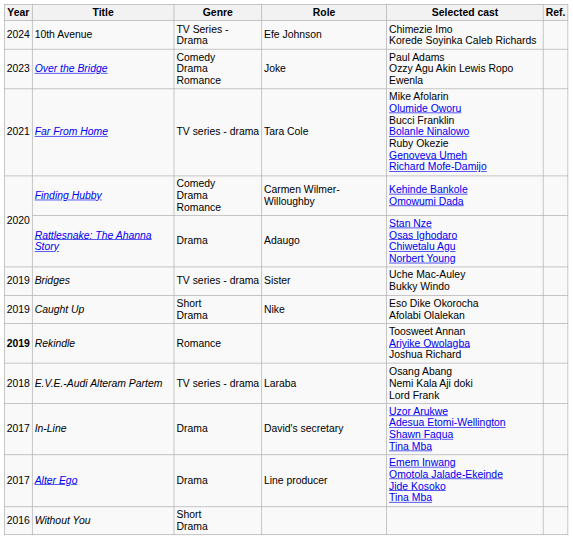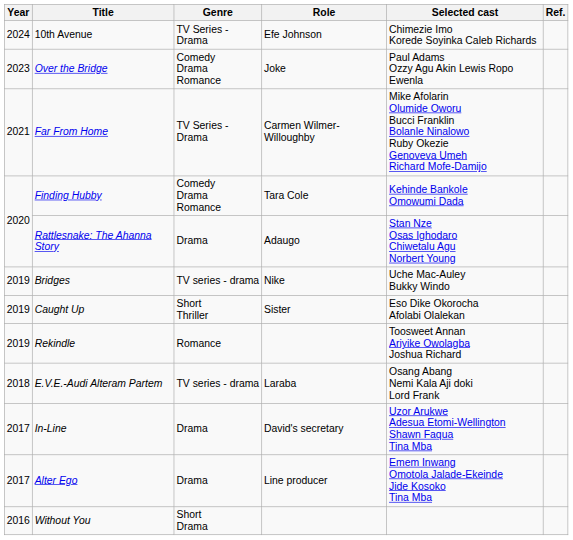(218, 132) TV series - drama -> (202, 132) TV Series - Drama
(286, 132) Tara Cole -> (302, 132) Carmen Wilmer-Willoughby
(302, 195) Carmen Wilmer-Willoughby -> (286, 195) Tara Cole
(277, 281) Sister -> (274, 281) Nike
(192, 309) Short Drama -> (192, 309) Short Thriller
(274, 309) Nike -> (277, 309) Sister
(18, 343) bold -> (18, 343) normal
